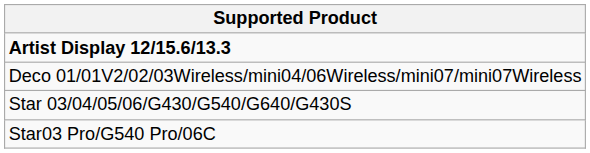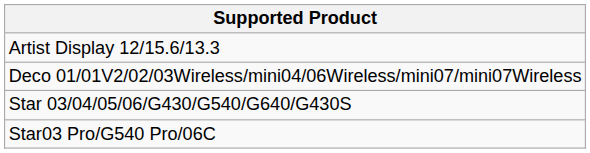(120, 47) bold -> (114, 47) normal
